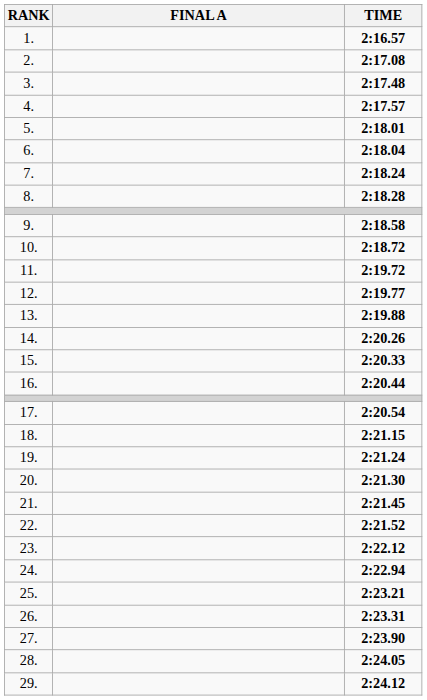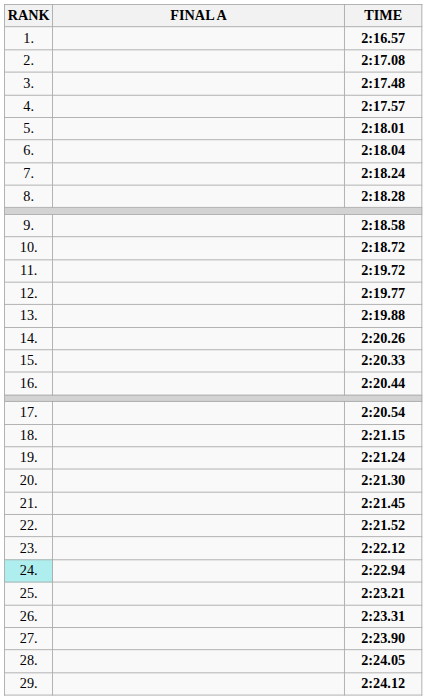(29, 570) no background -> (29, 570) paleturquoise background
